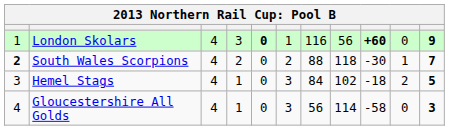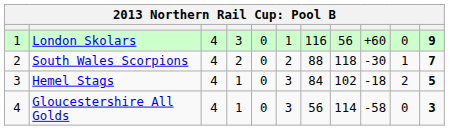(264, 41) bold -> (264, 41) normal
(375, 41) bold -> (375, 41) normal
(17, 61) bold -> (17, 61) normal
